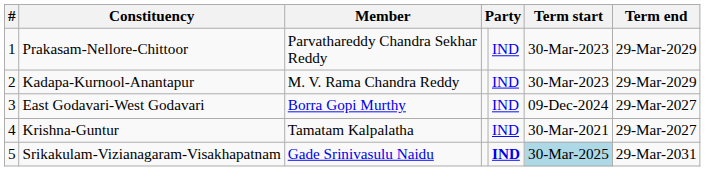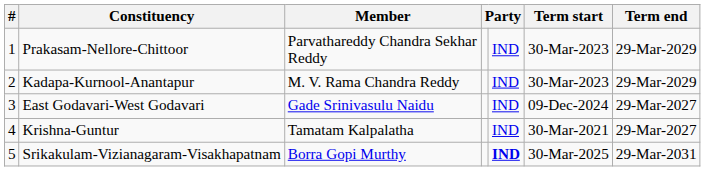(347, 105) Borra Gopi Murthy -> (361, 105) Gade Srinivasulu Naidu
(361, 154) Gade Srinivasulu Naidu -> (347, 154) Borra Gopi Murthy
(568, 154) lightblue background -> (568, 154) no background
